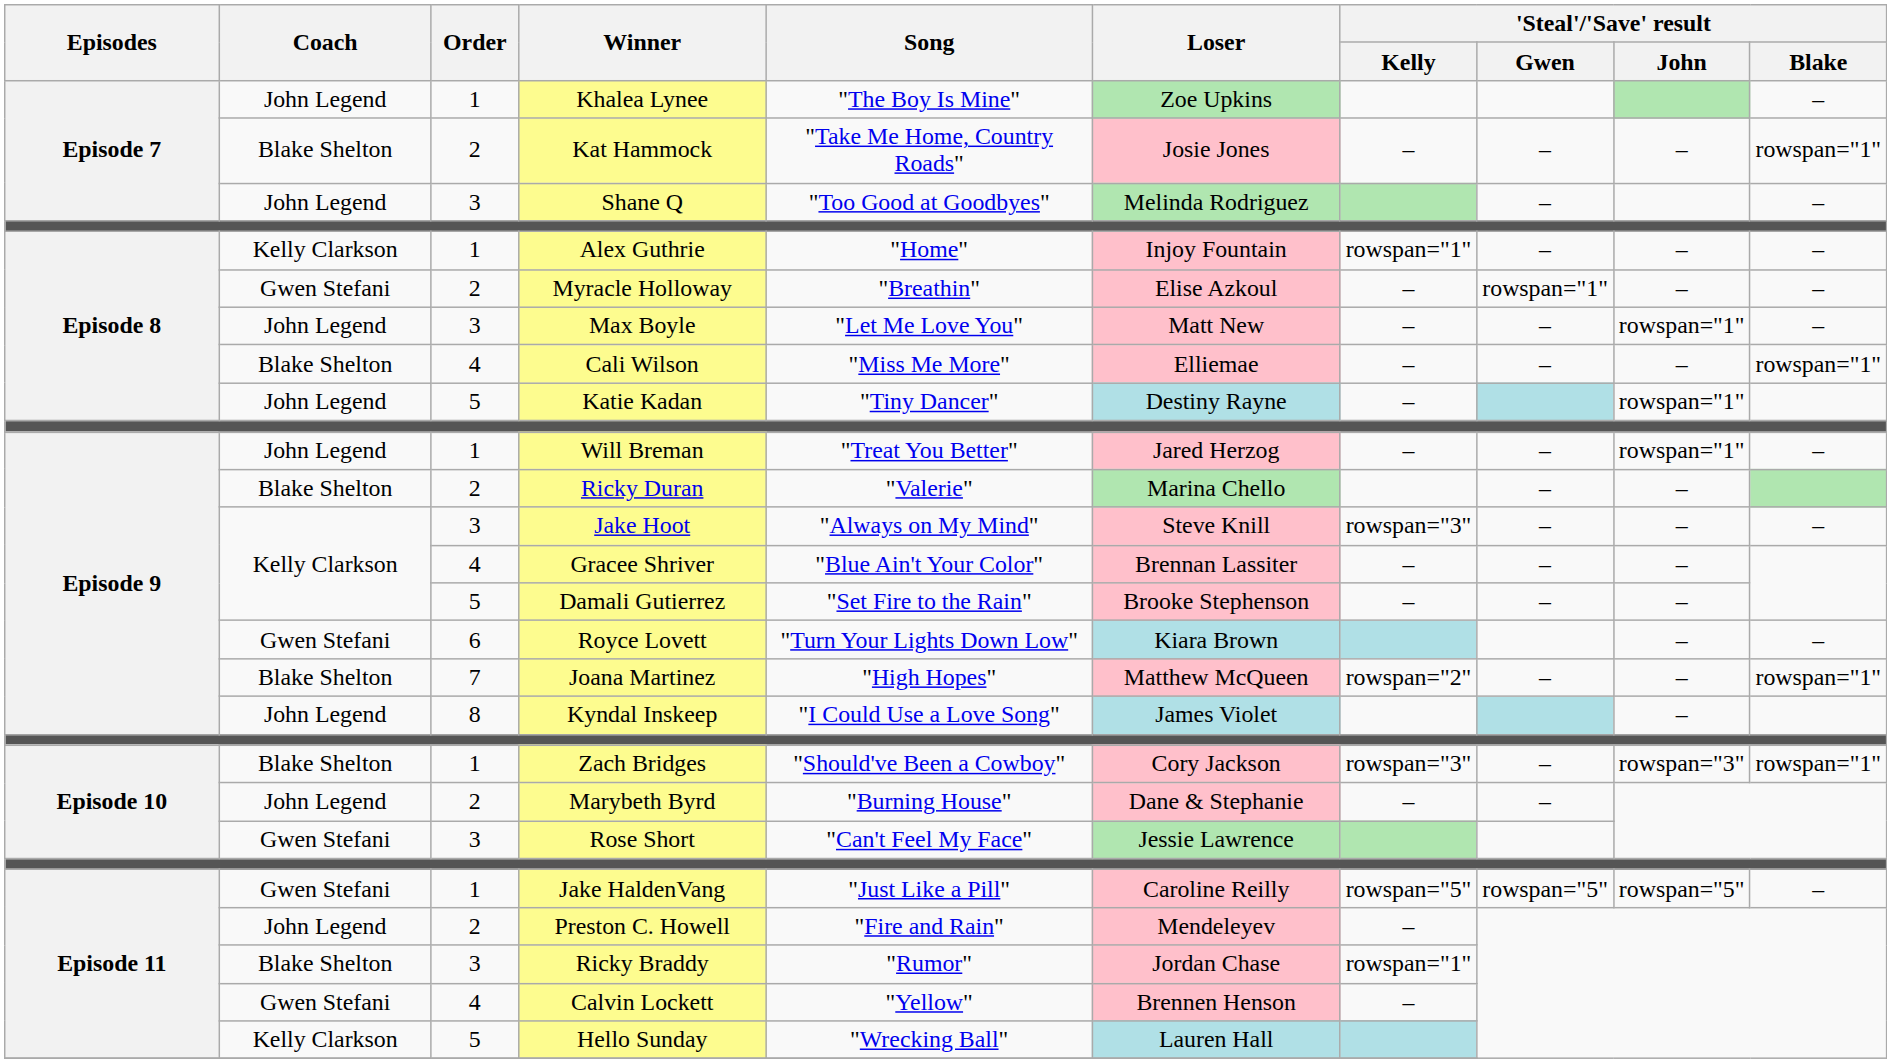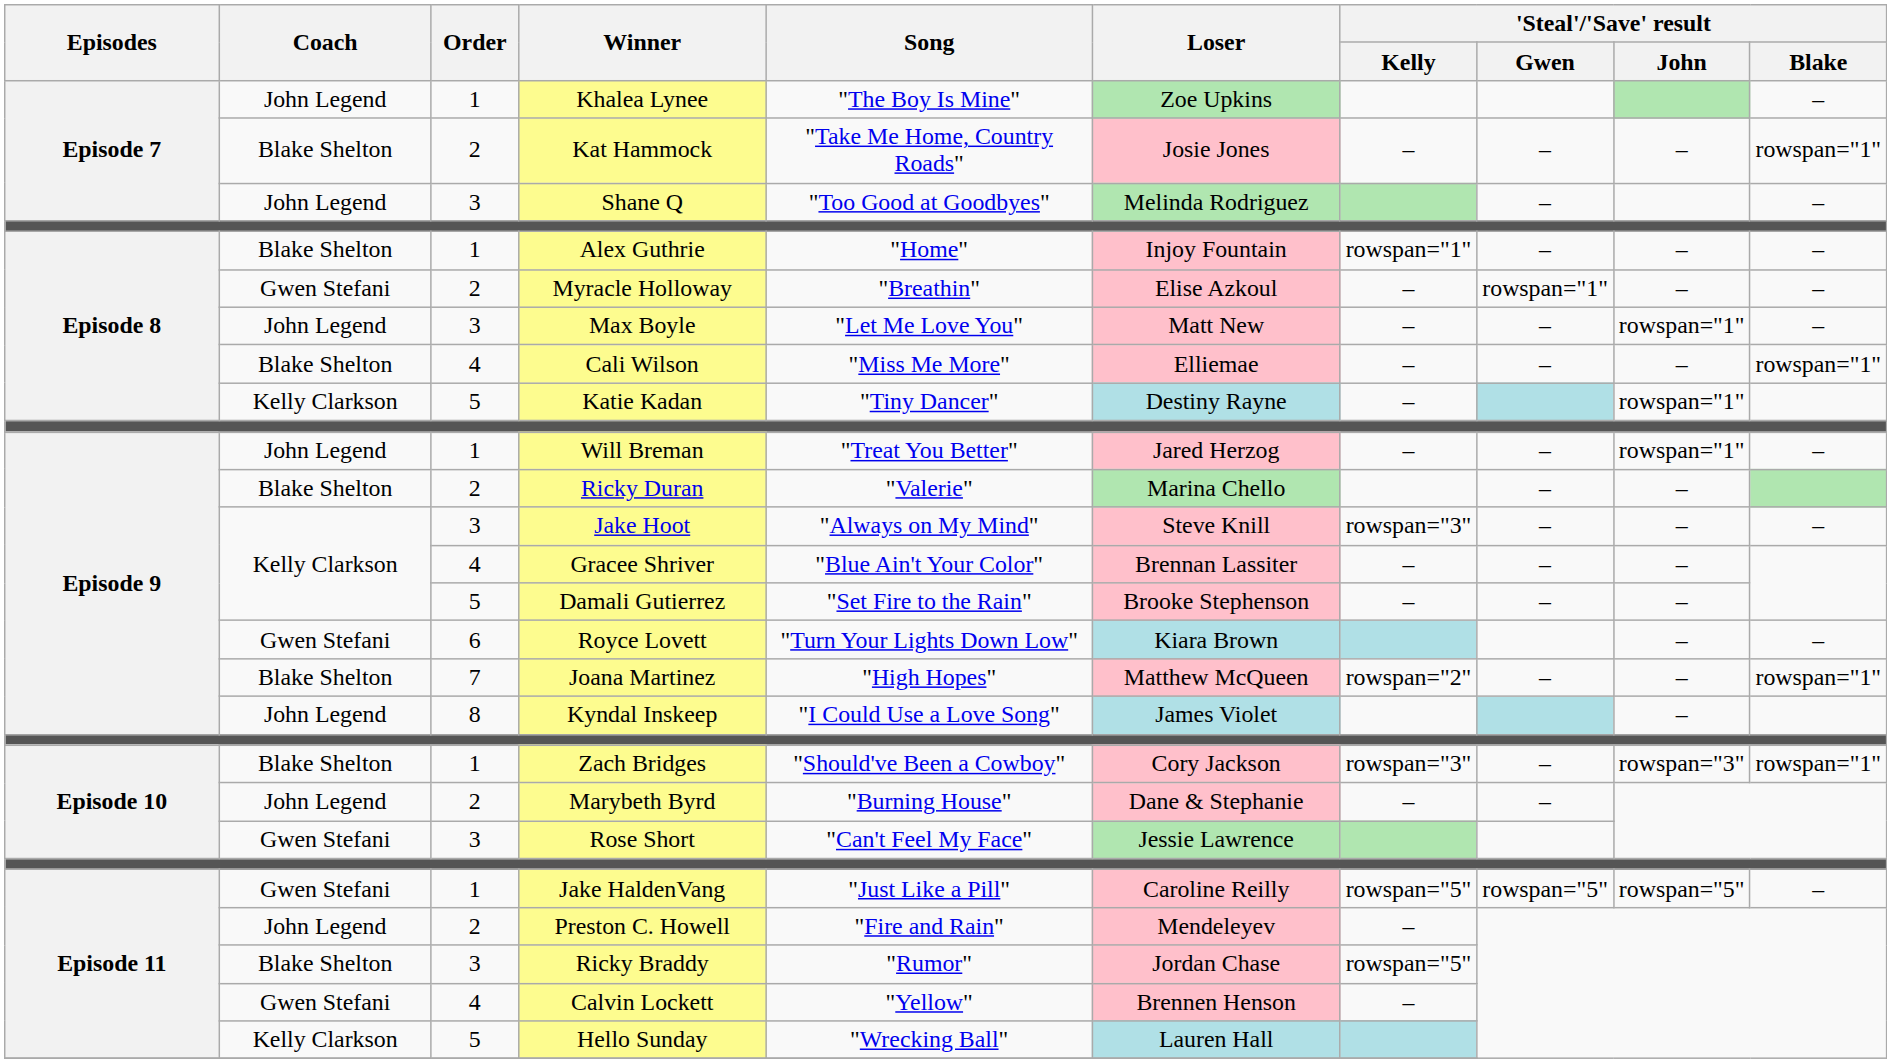(325, 250) Kelly Clarkson -> (325, 250) Blake Shelton
(325, 401) John Legend -> (325, 401) Kelly Clarkson
(1408, 963) rowspan="1" -> (1408, 963) rowspan="5"
